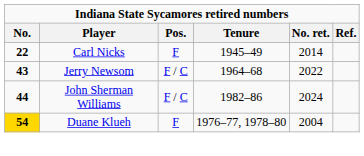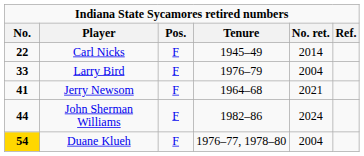+ row: (99, 71)
(22, 71) 43 -> (22, 90) 41
(176, 71) F / C -> (176, 90) F
(311, 71) 2022 -> (311, 90) 2021
(176, 96) F / C -> (176, 115) F
